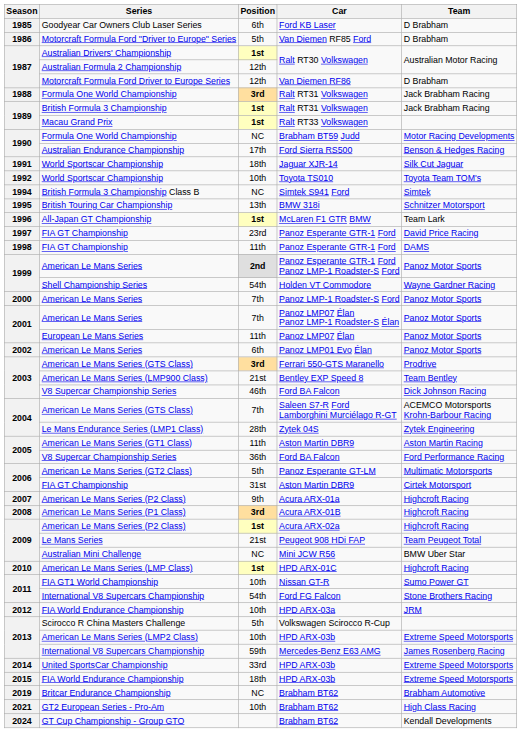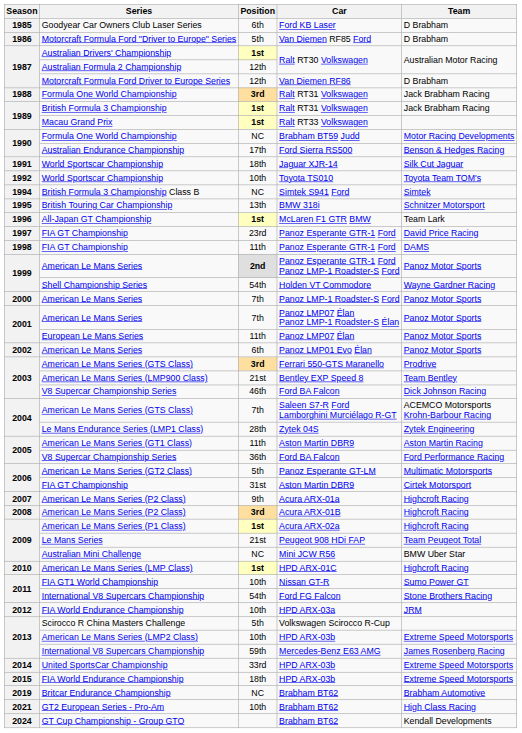(114, 513) American Le Mans Series (P1 Class) -> (114, 513) American Le Mans Series (P2 Class)
(114, 527) American Le Mans Series (P2 Class) -> (114, 527) American Le Mans Series (P1 Class)
